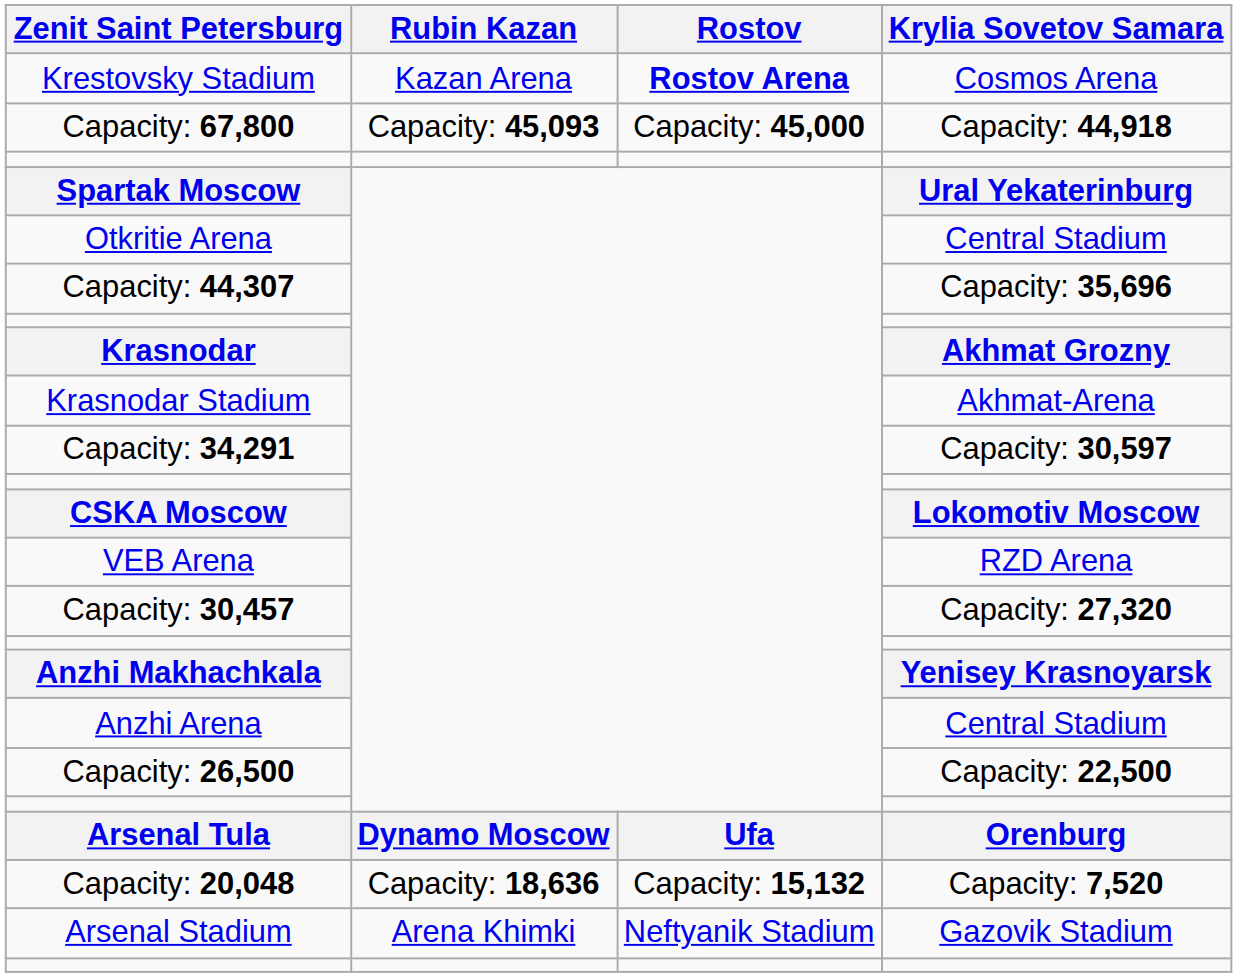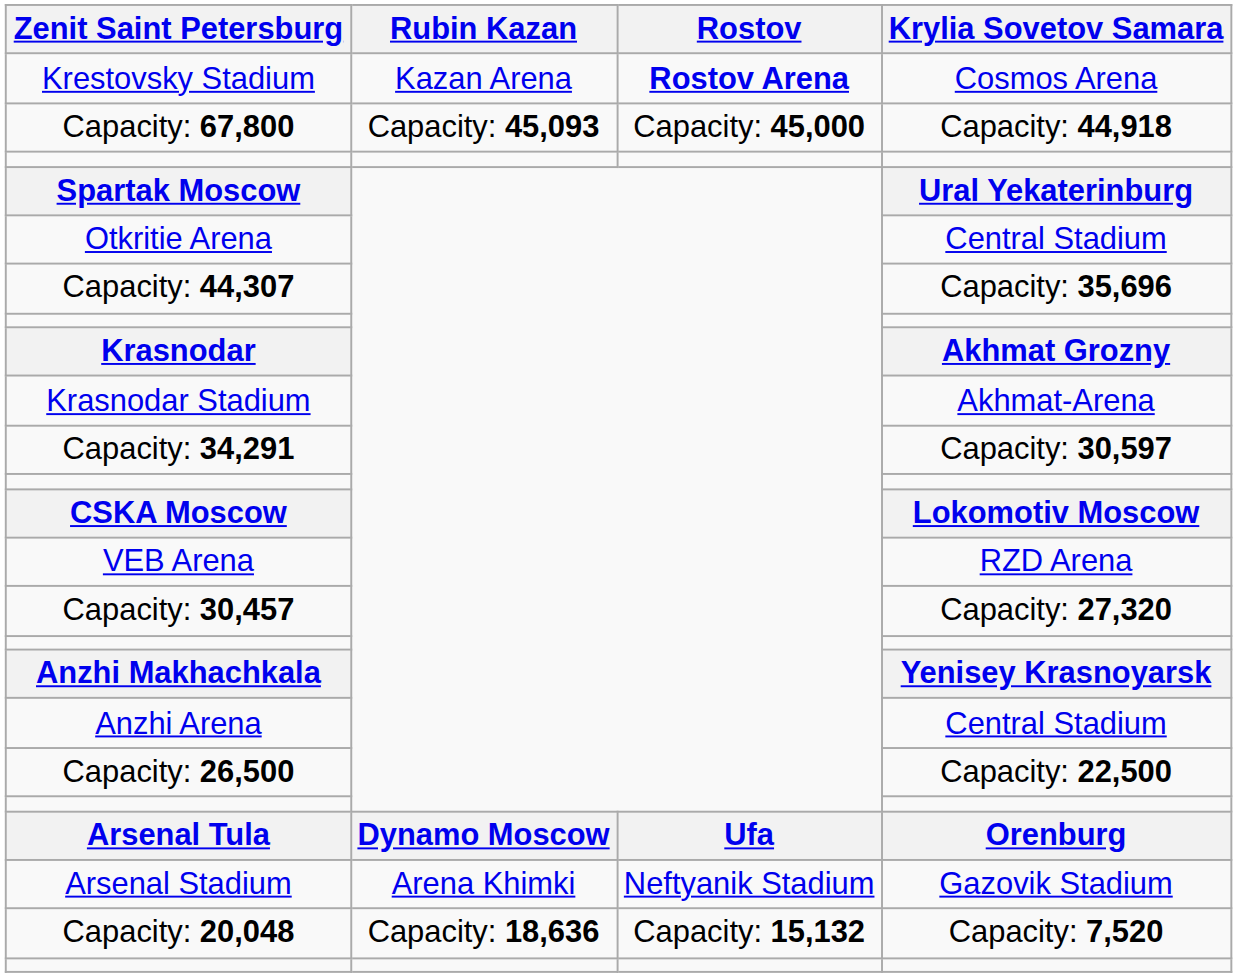rows swapped: (178, 932) <-> (178, 883)
